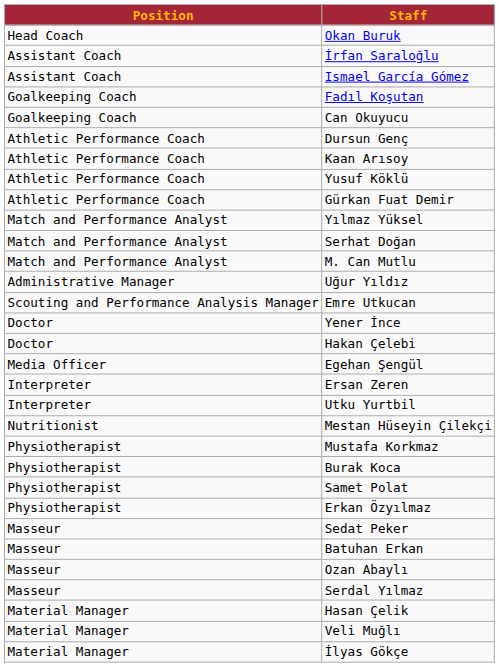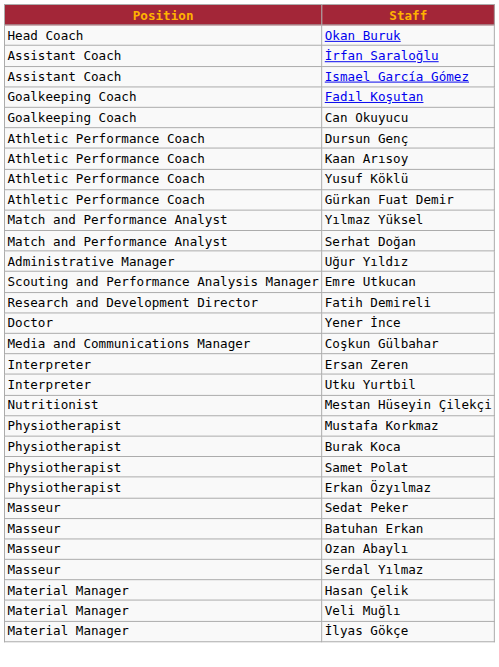- row: (370, 261)
+ row: (378, 302)
- row: (370, 344)
+ row: (382, 344)
- row: (374, 364)
